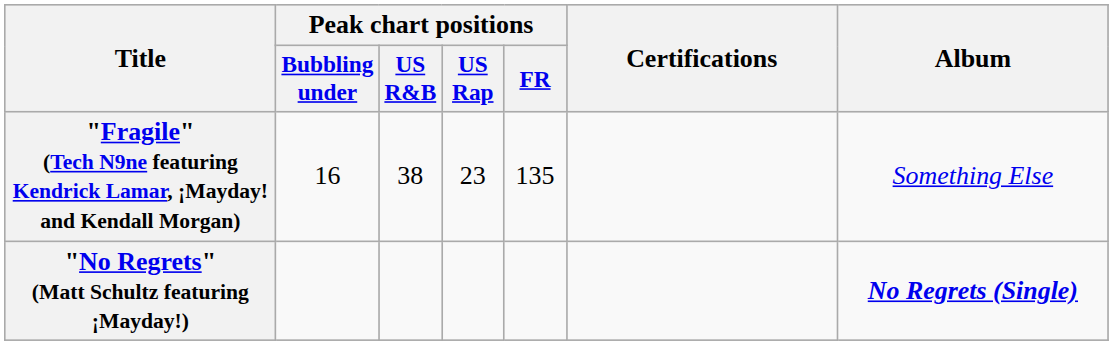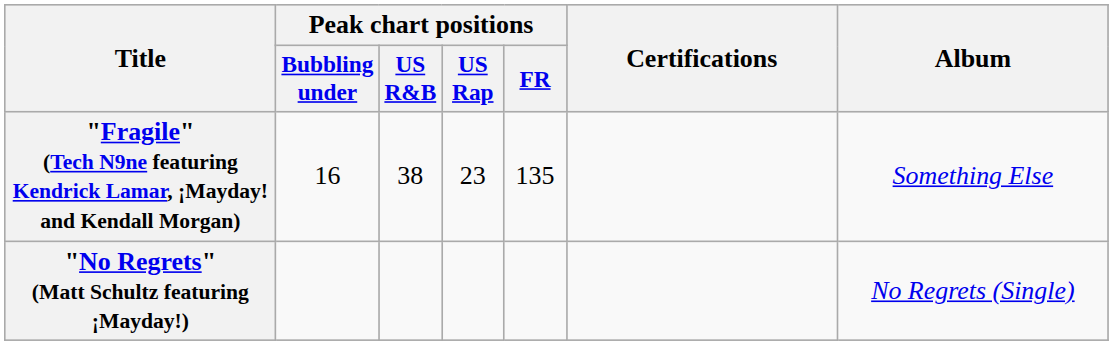(973, 289) bold -> (973, 289) normal
